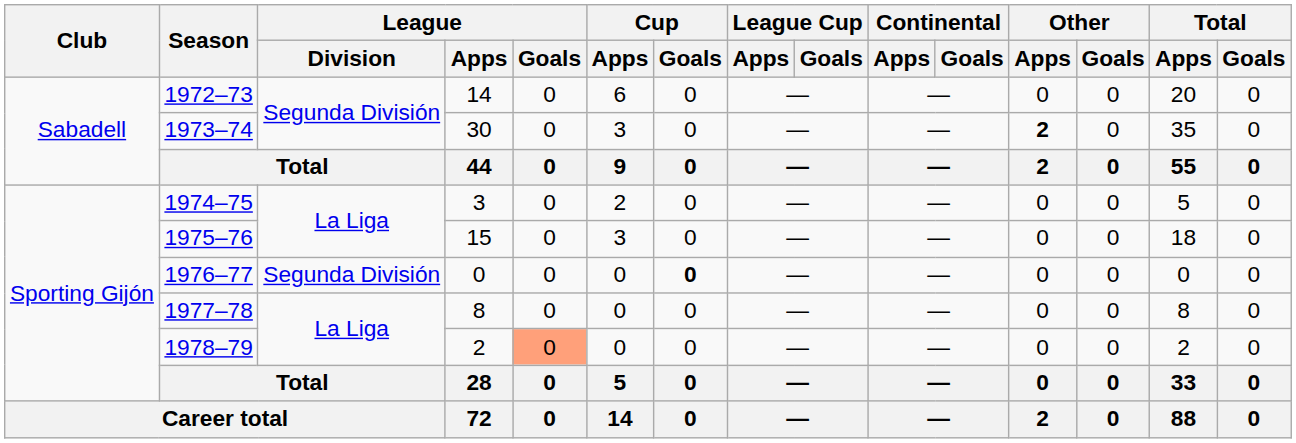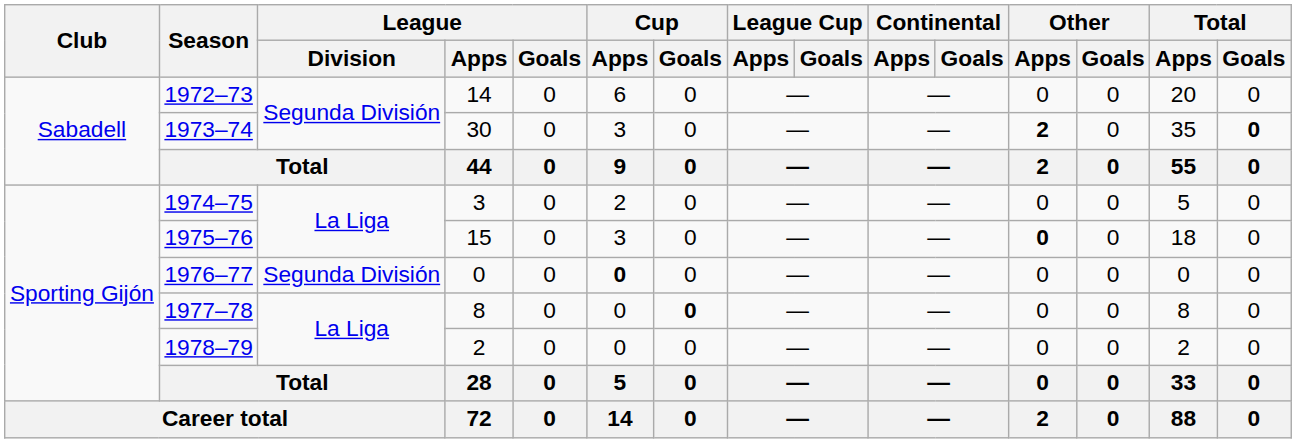(1254, 130) normal -> (1254, 130) bold
(1043, 238) normal -> (1043, 238) bold
(620, 274) normal -> (620, 274) bold
(690, 274) bold -> (690, 274) normal
(690, 310) normal -> (690, 310) bold
(549, 346) lightsalmon background -> (549, 346) no background
